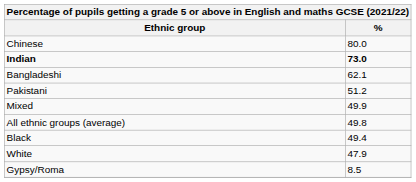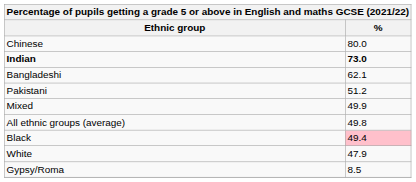(357, 138) no background -> (357, 138) pink background
